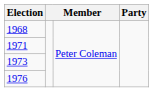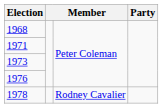+ row: (17, 95)
